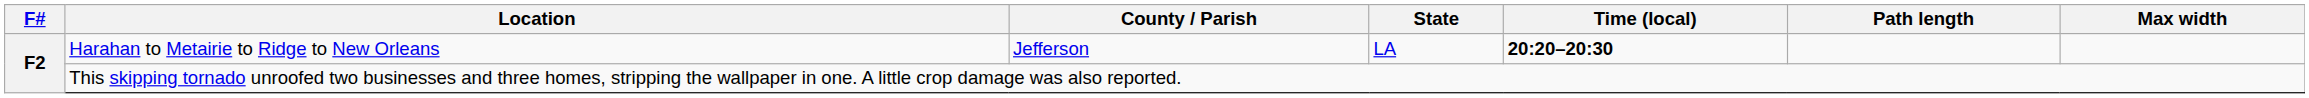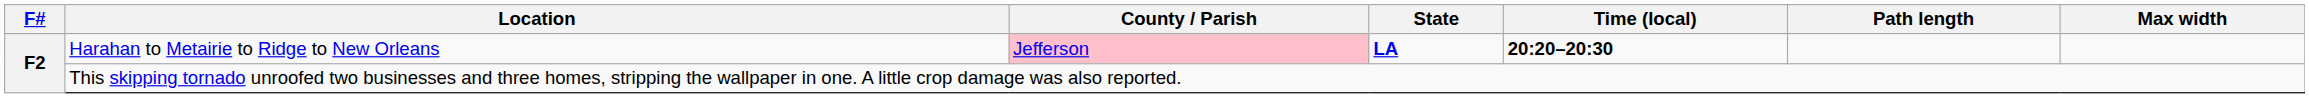(1051, 48) no background -> (1051, 48) pink background
(1385, 48) normal -> (1386, 48) bold
